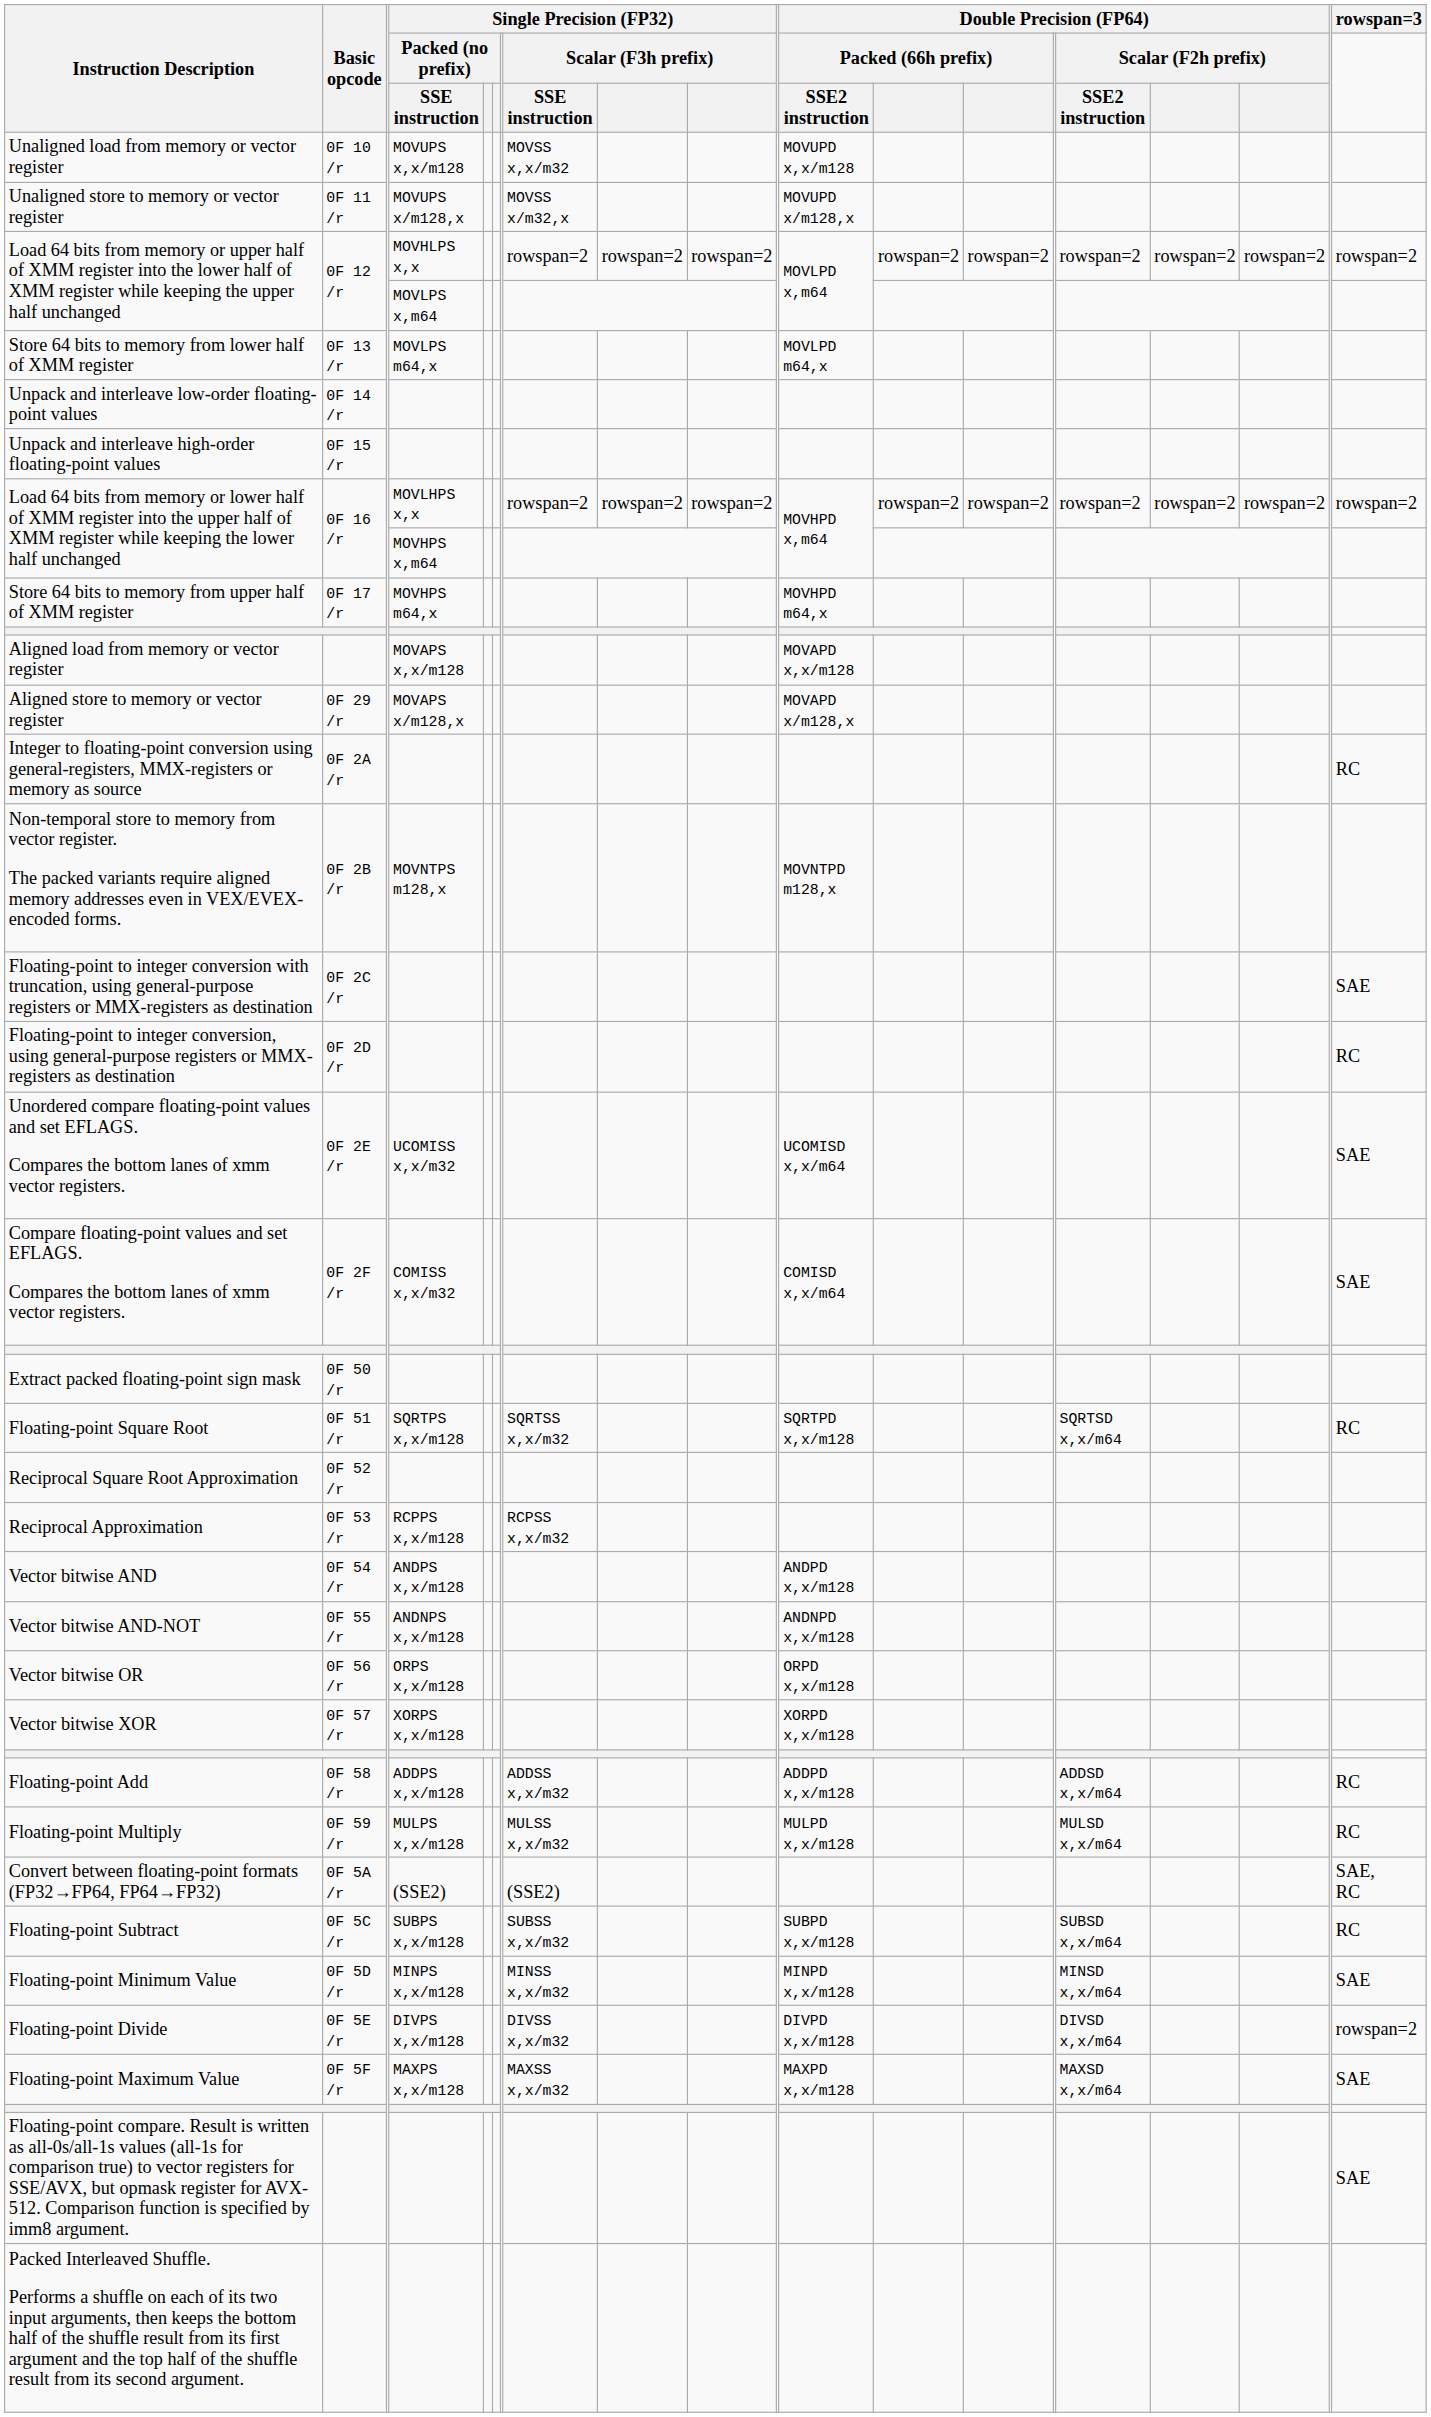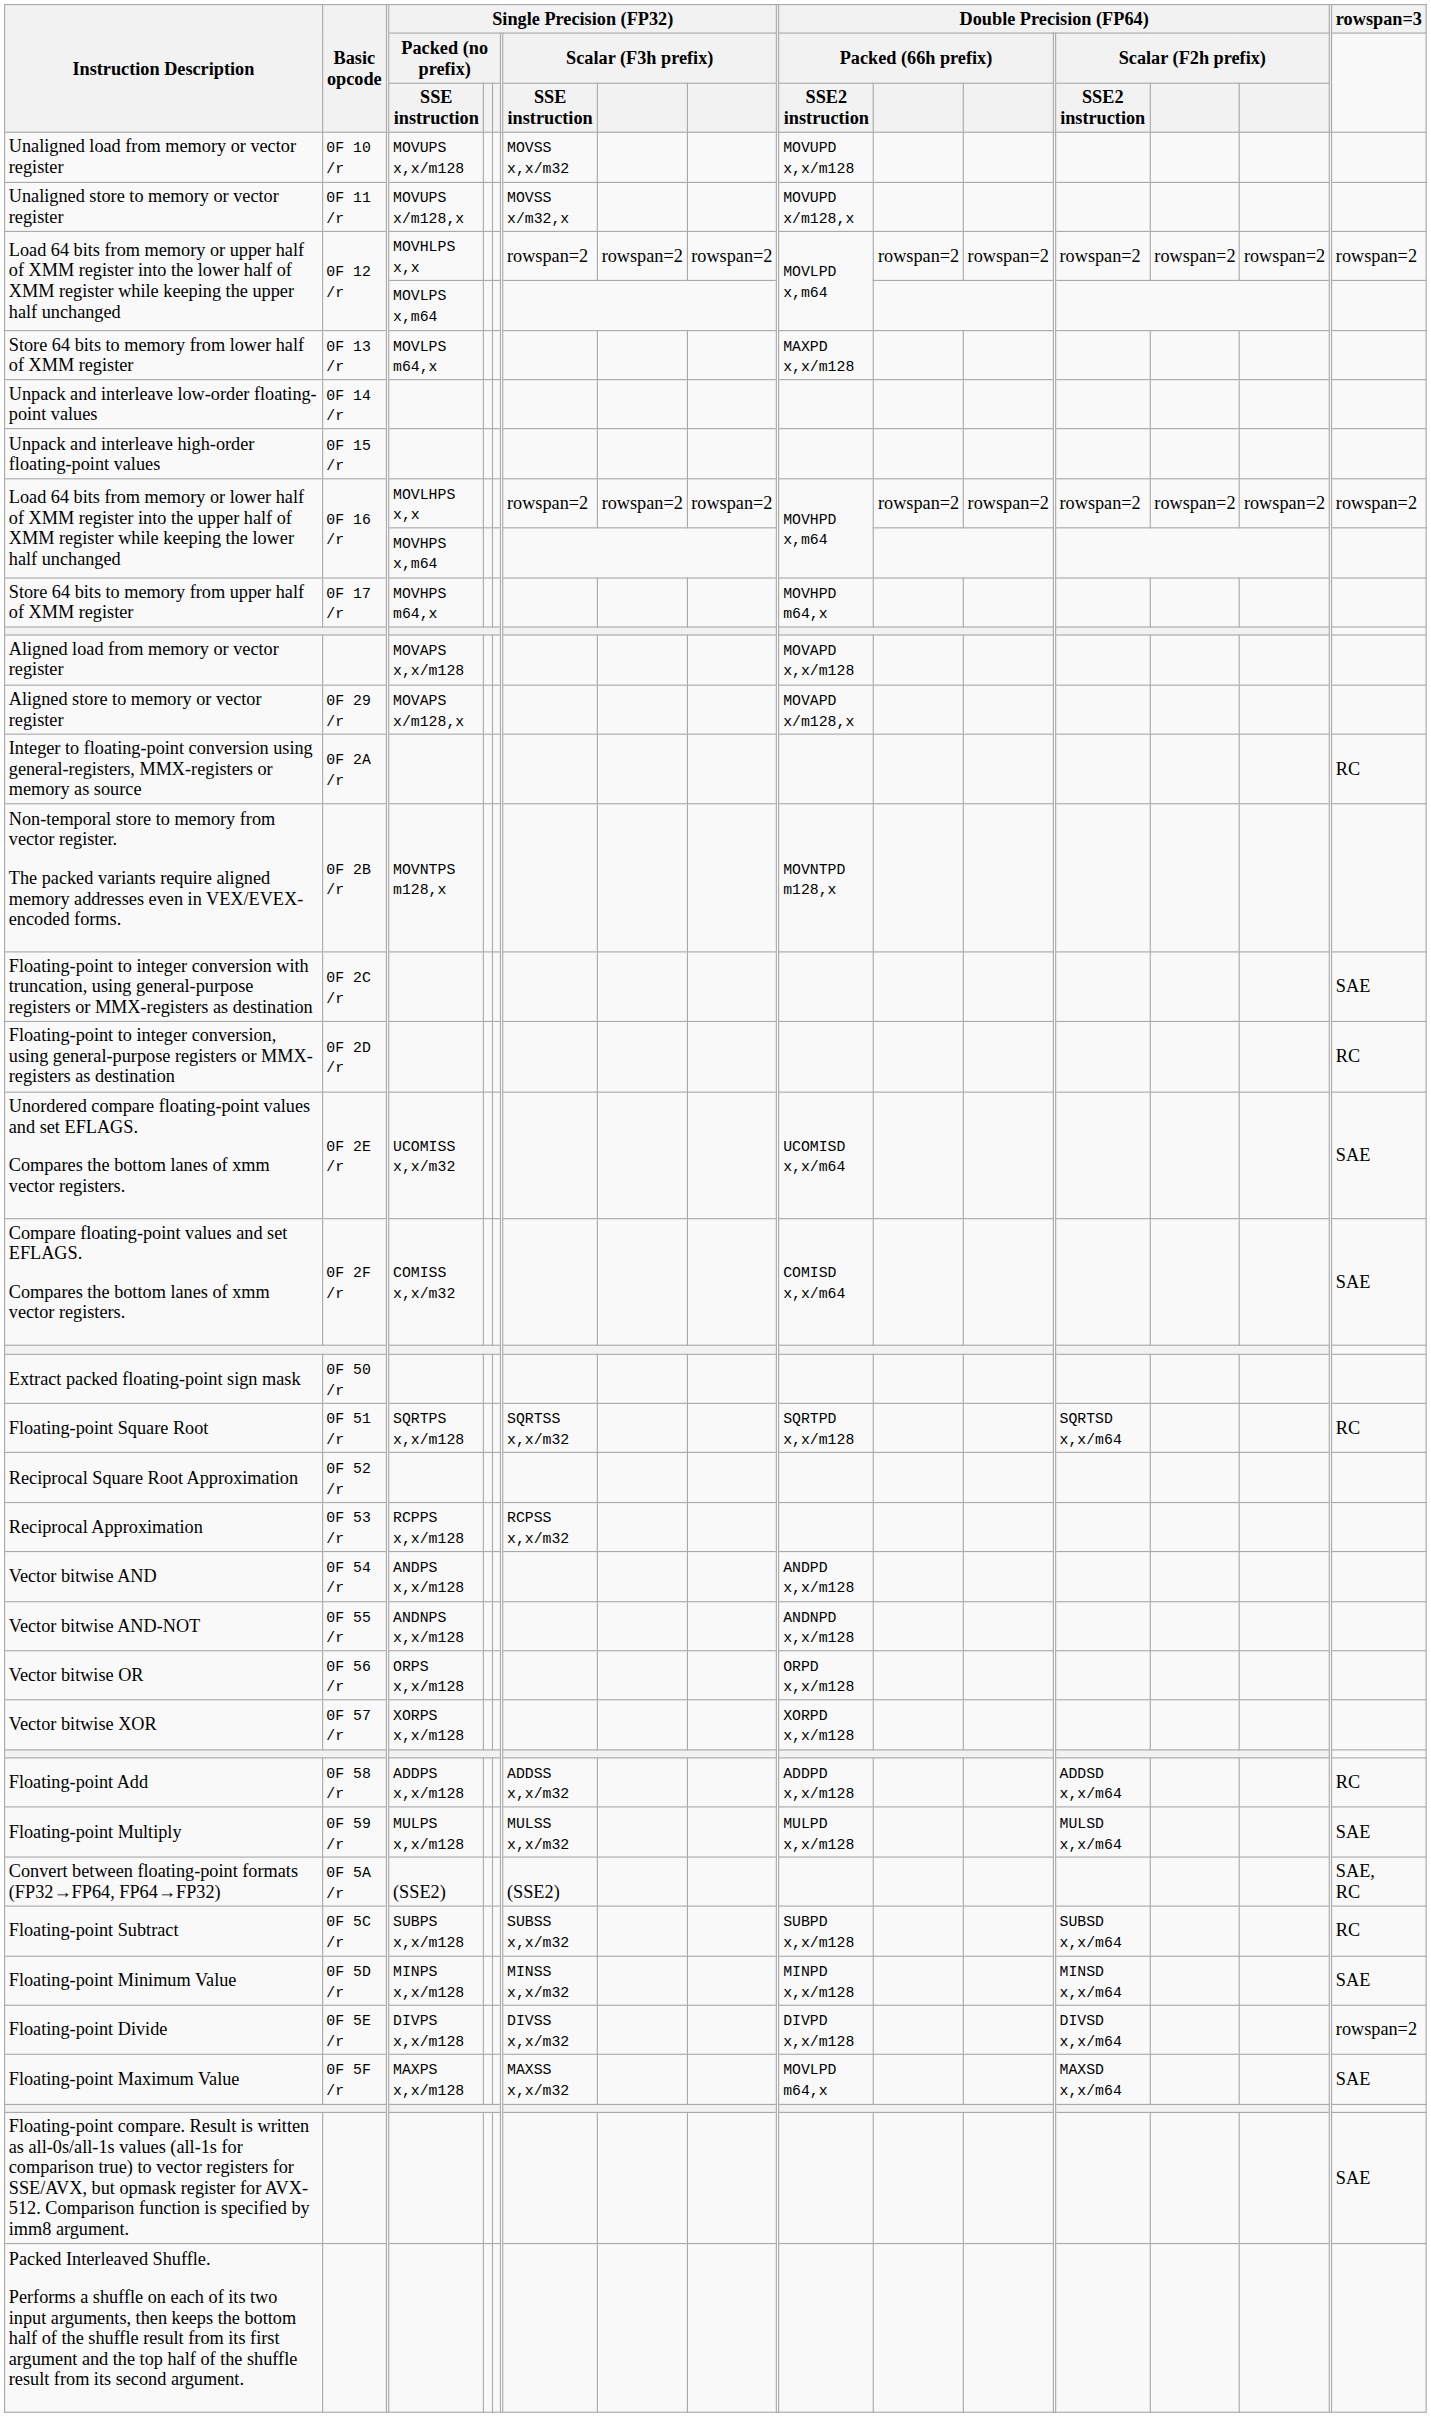(810, 357) MOVLPD m64,x -> (819, 357) MAXPD x,x/m128
(1348, 1831) RC -> (1353, 1831) SAE
(819, 2081) MAXPD x,x/m128 -> (810, 2081) MOVLPD m64,x
